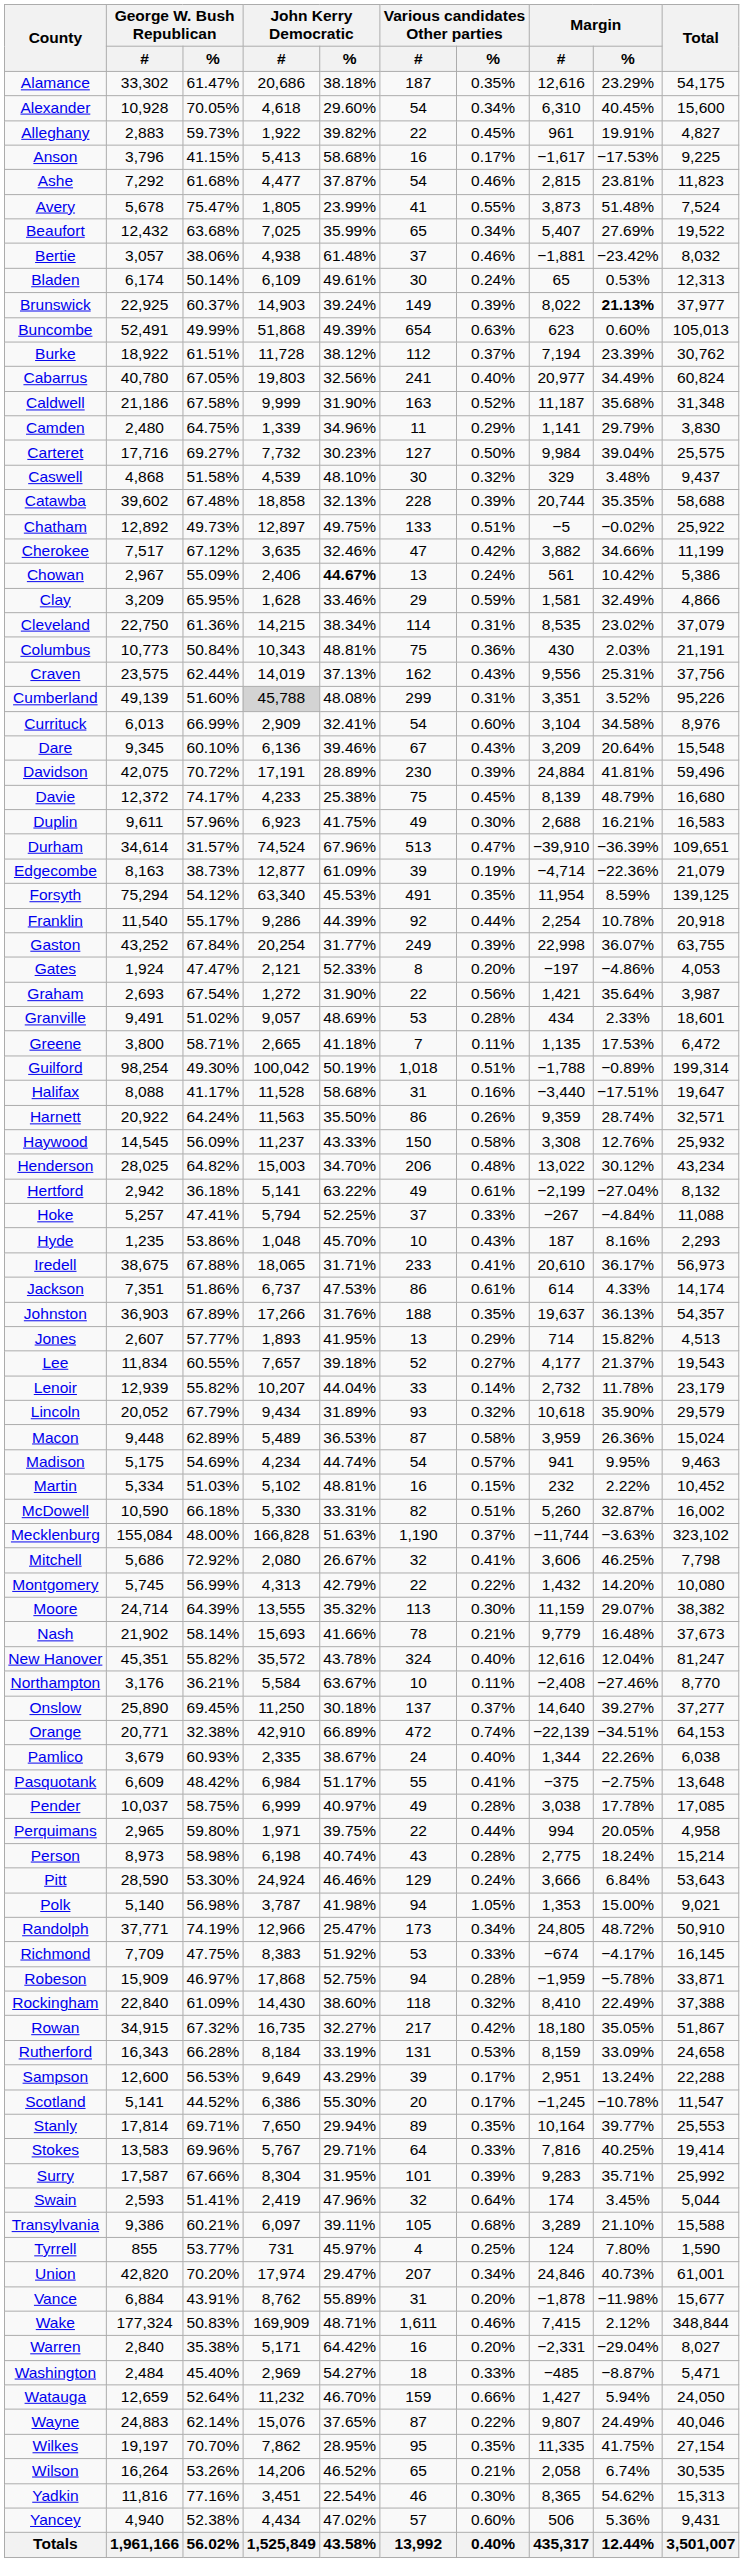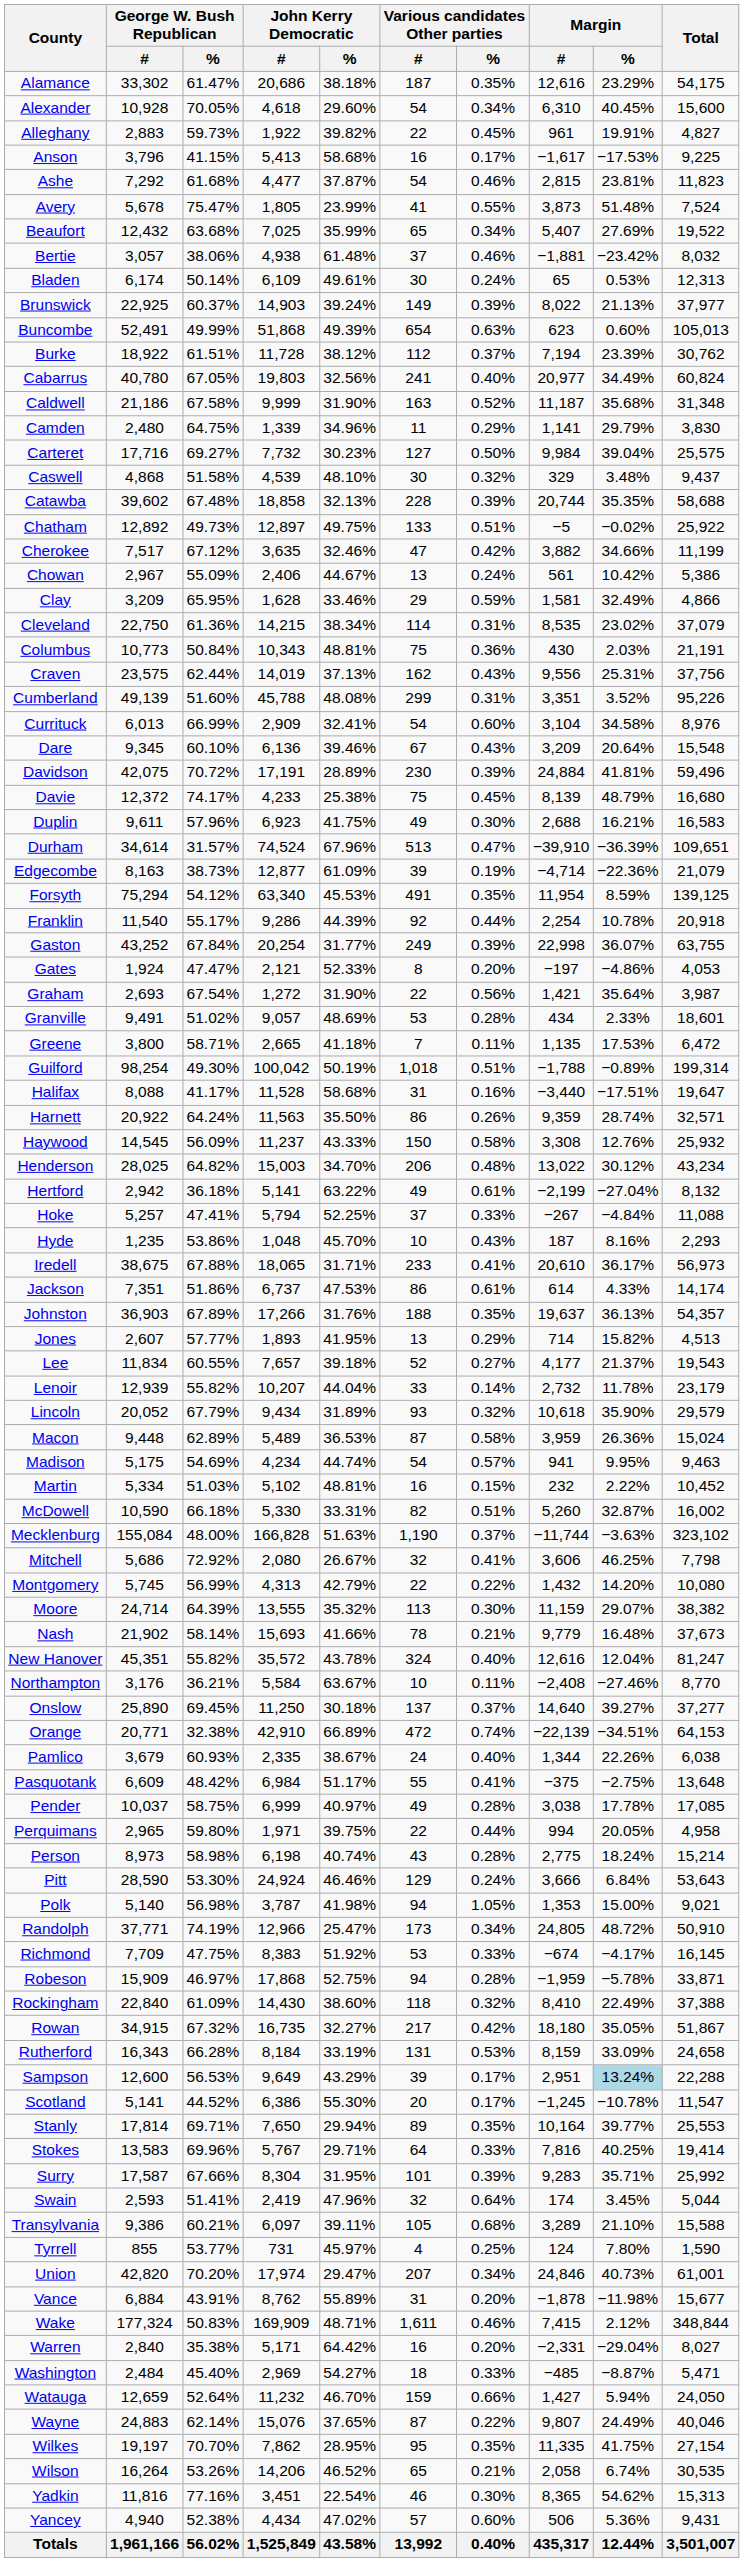(628, 305) bold -> (628, 305) normal
(350, 575) bold -> (350, 575) normal
(281, 698) lightgrey background -> (281, 698) no background
(628, 2077) no background -> (628, 2077) lightblue background
